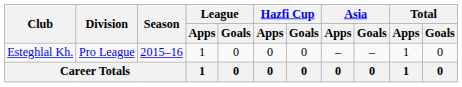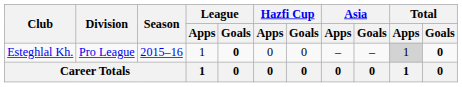(236, 52) normal -> (236, 52) bold
(406, 52) no background -> (406, 52) lightgrey background
(440, 52) normal -> (440, 52) bold
